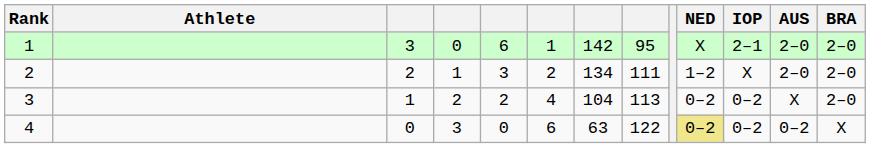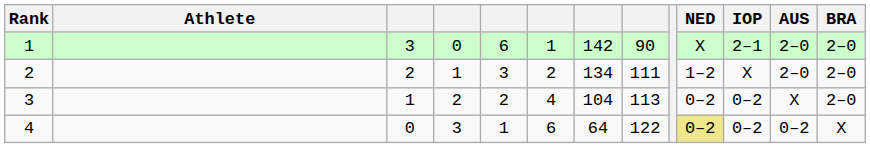(645, 46) 95 -> (645, 46) 90
(504, 129) 0 -> (504, 129) 1
(598, 129) 63 -> (598, 129) 64
